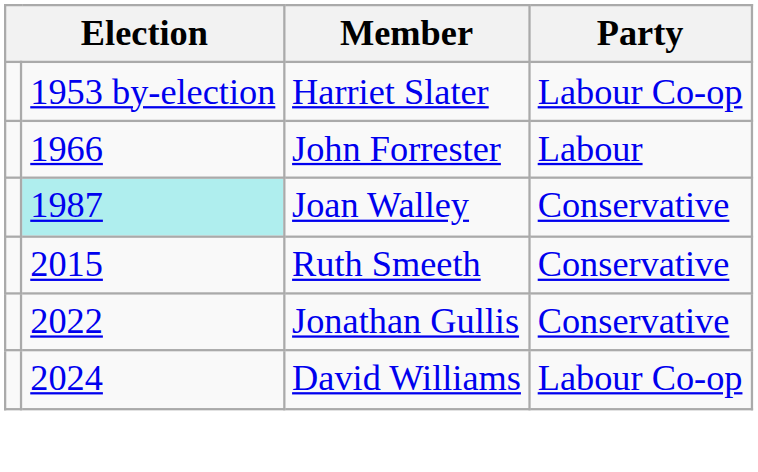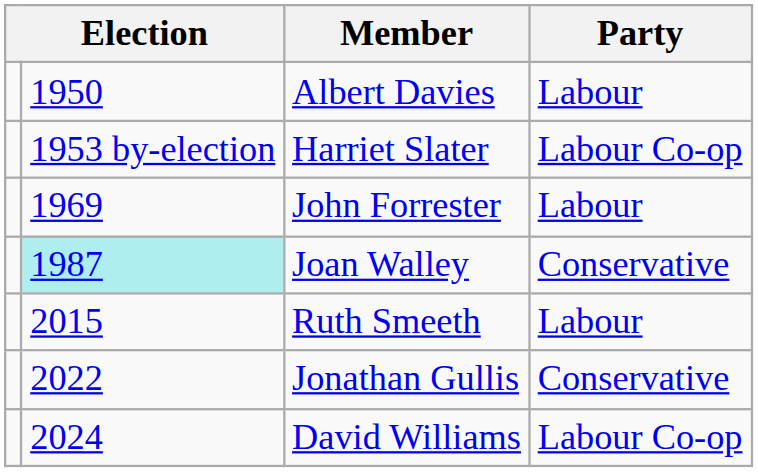+ row: (393, 90)
(67, 148) 1966 -> (67, 206) 1969
(634, 263) Conservative -> (590, 321) Labour
